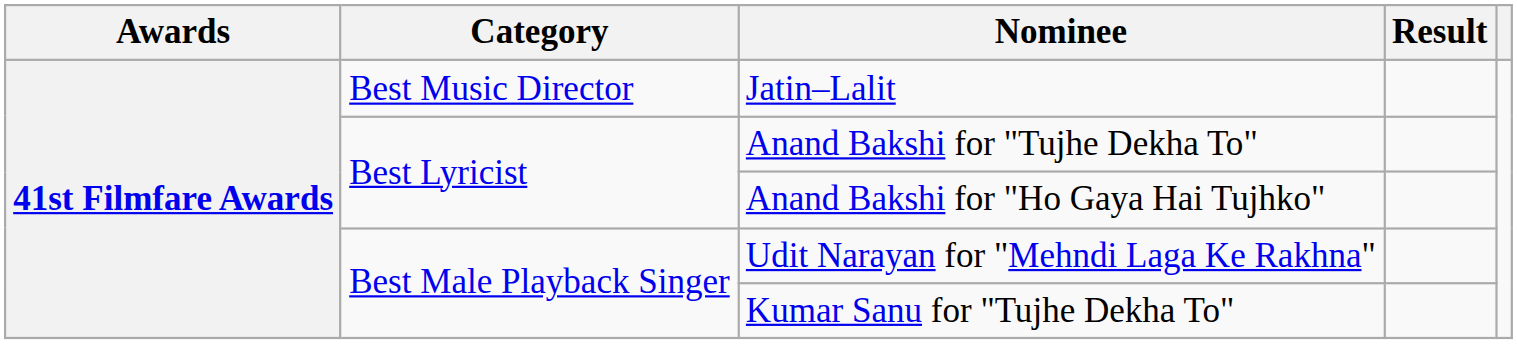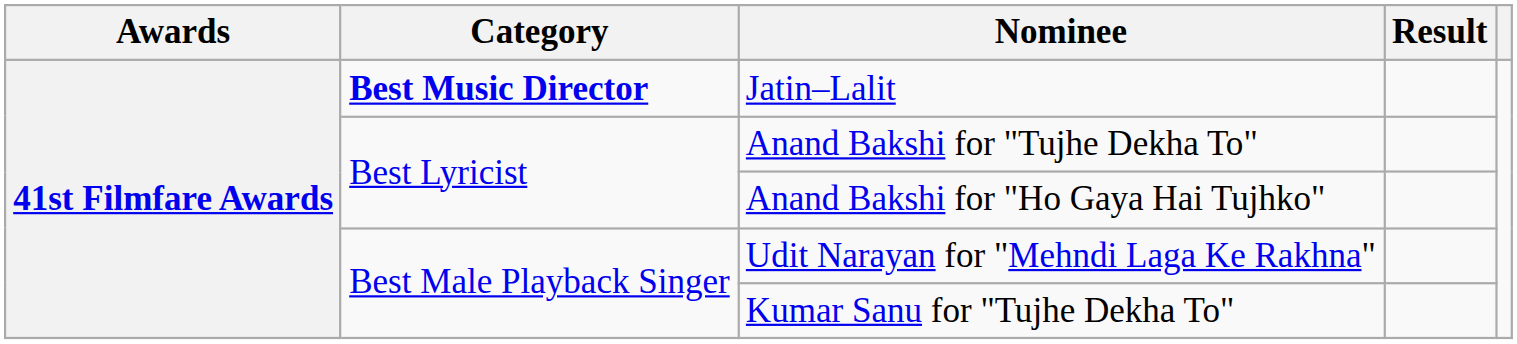(491, 87) normal -> (499, 87) bold
